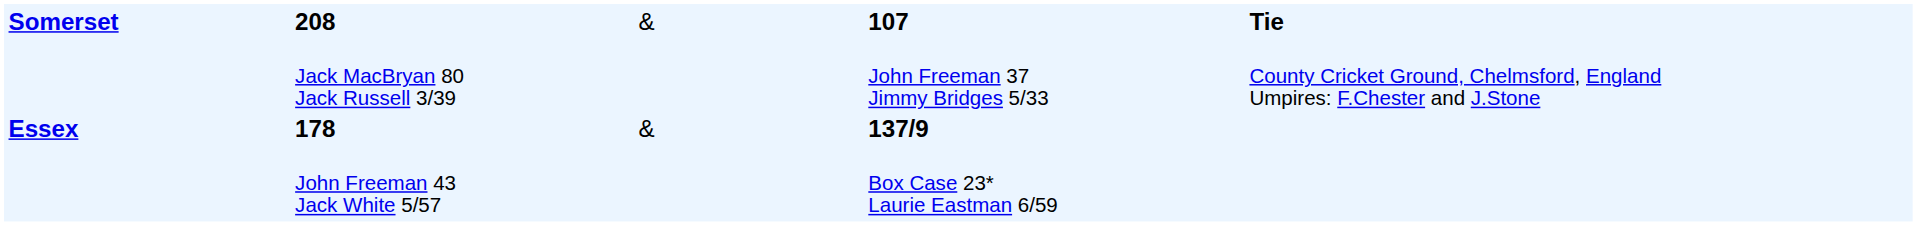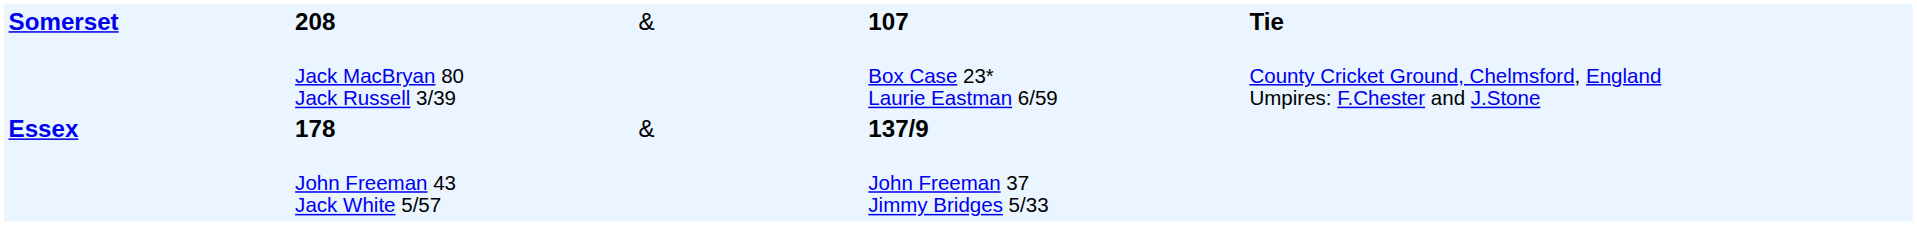(958, 87) John Freeman 37 Jimmy Bridges 5/33 -> (963, 87) Box Case 23* Laurie Eastman 6/59
(963, 194) Box Case 23* Laurie Eastman 6/59 -> (958, 194) John Freeman 37 Jimmy Bridges 5/33
